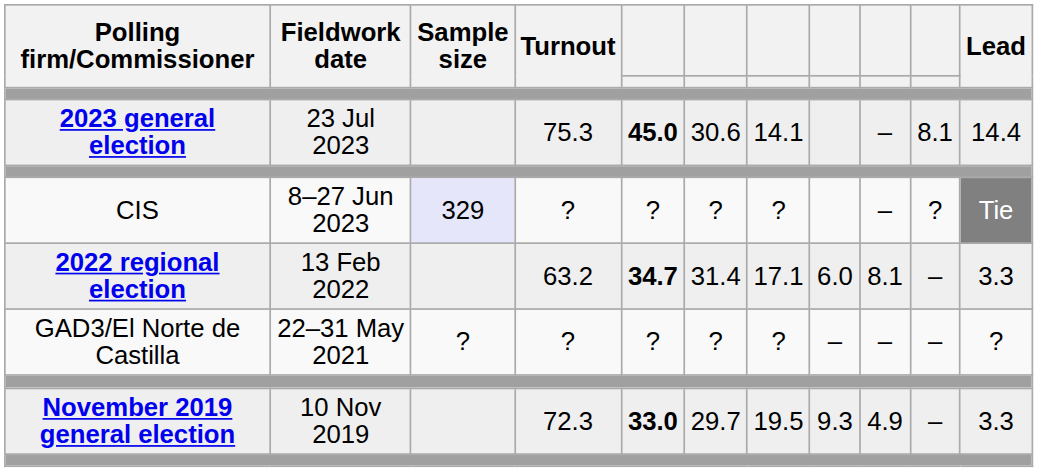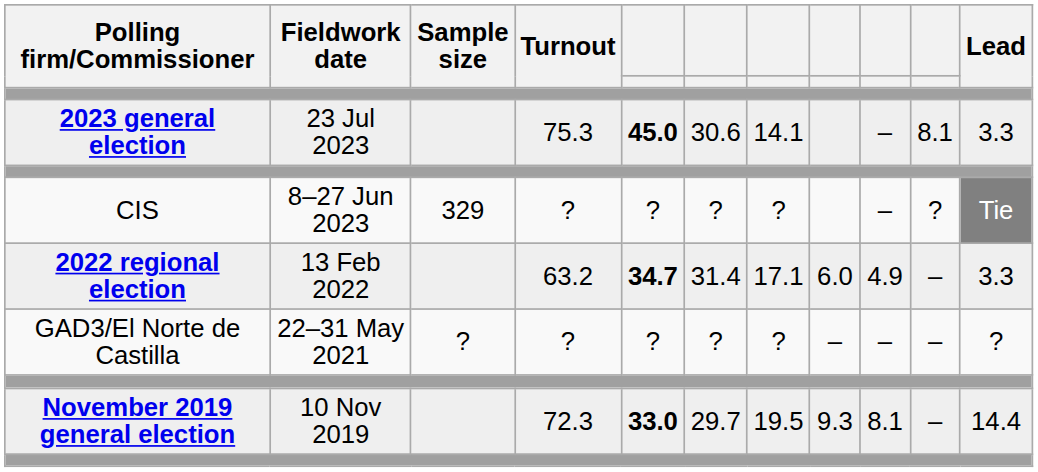(996, 132) 14.4 -> (996, 132) 3.3
(463, 210) lavender background -> (463, 210) no background
(885, 276) 8.1 -> (885, 276) 4.9
(885, 420) 4.9 -> (885, 420) 8.1
(996, 420) 3.3 -> (996, 420) 14.4
